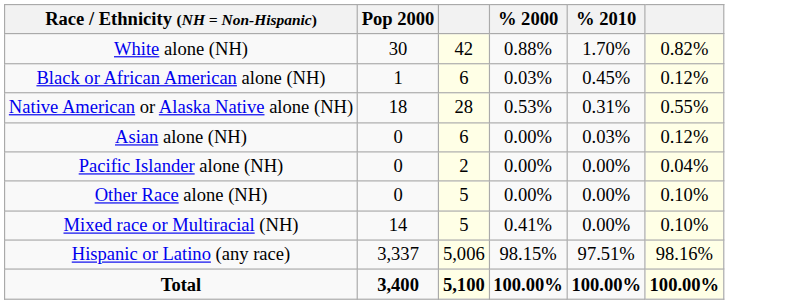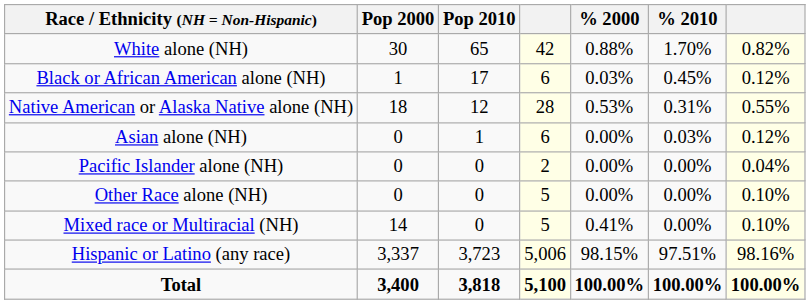+ column: (479, 19)
